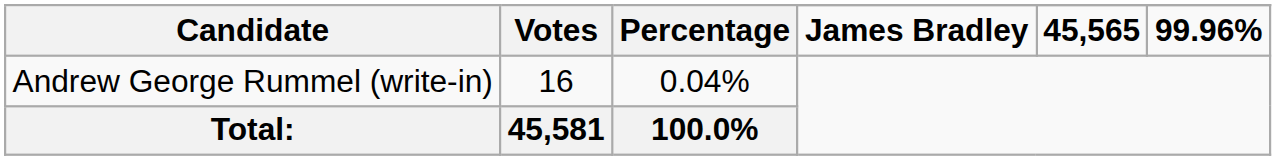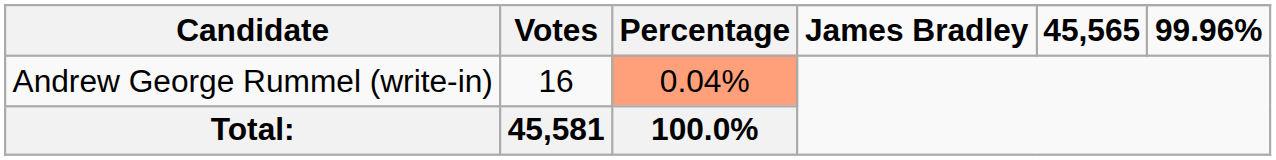(705, 81) no background -> (705, 81) lightsalmon background
